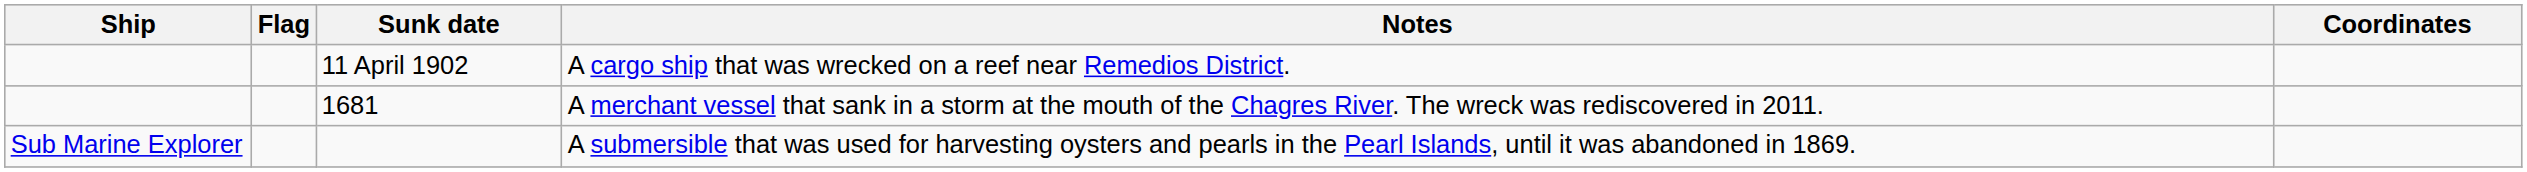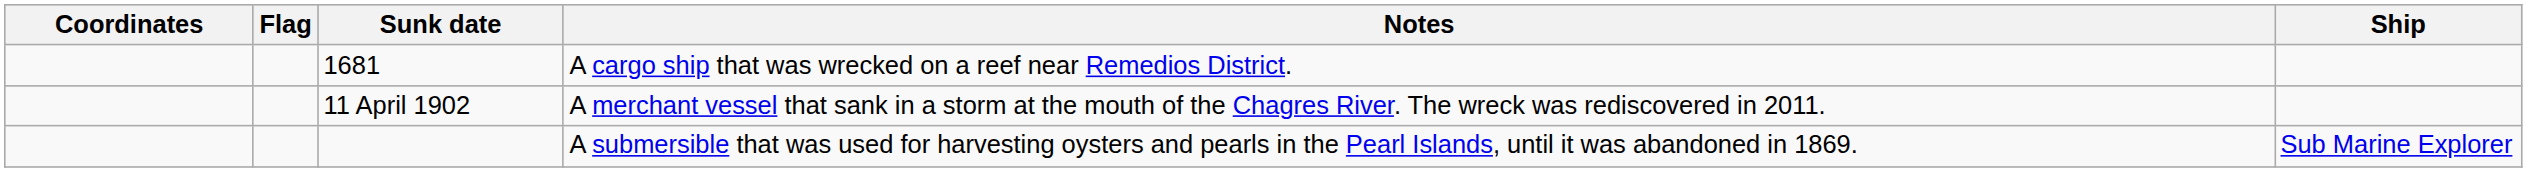columns swapped: (128, 24) <-> (2397, 24)
(395, 65) 11 April 1902 -> (352, 65) 1681
(350, 105) 1681 -> (397, 105) 11 April 1902
